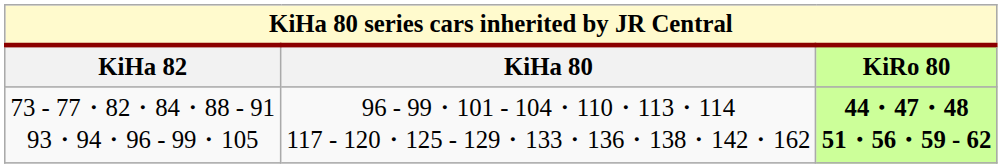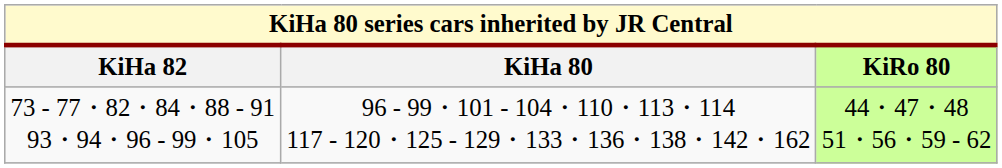(907, 123) bold -> (907, 123) normal
